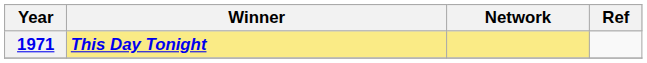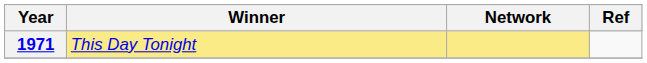(139, 44) bold -> (134, 44) normal
